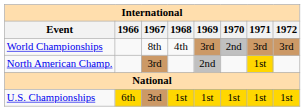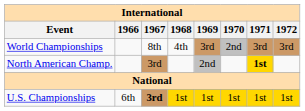(260, 64) normal -> (260, 64) bold
(128, 98) gold background -> (128, 98) no background
(155, 98) normal -> (155, 98) bold
